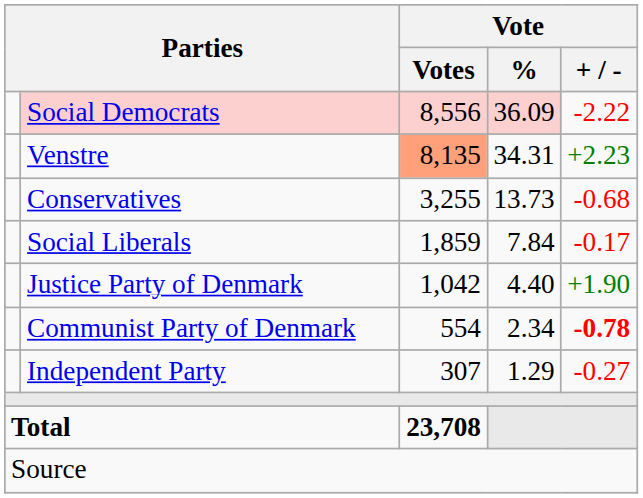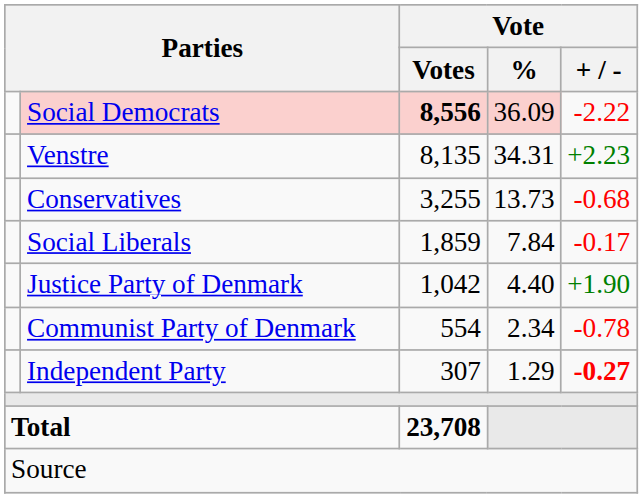(450, 112) normal -> (450, 112) bold
(450, 155) lightsalmon background -> (450, 155) no background
(602, 328) bold -> (602, 328) normal
(602, 371) normal -> (602, 371) bold
